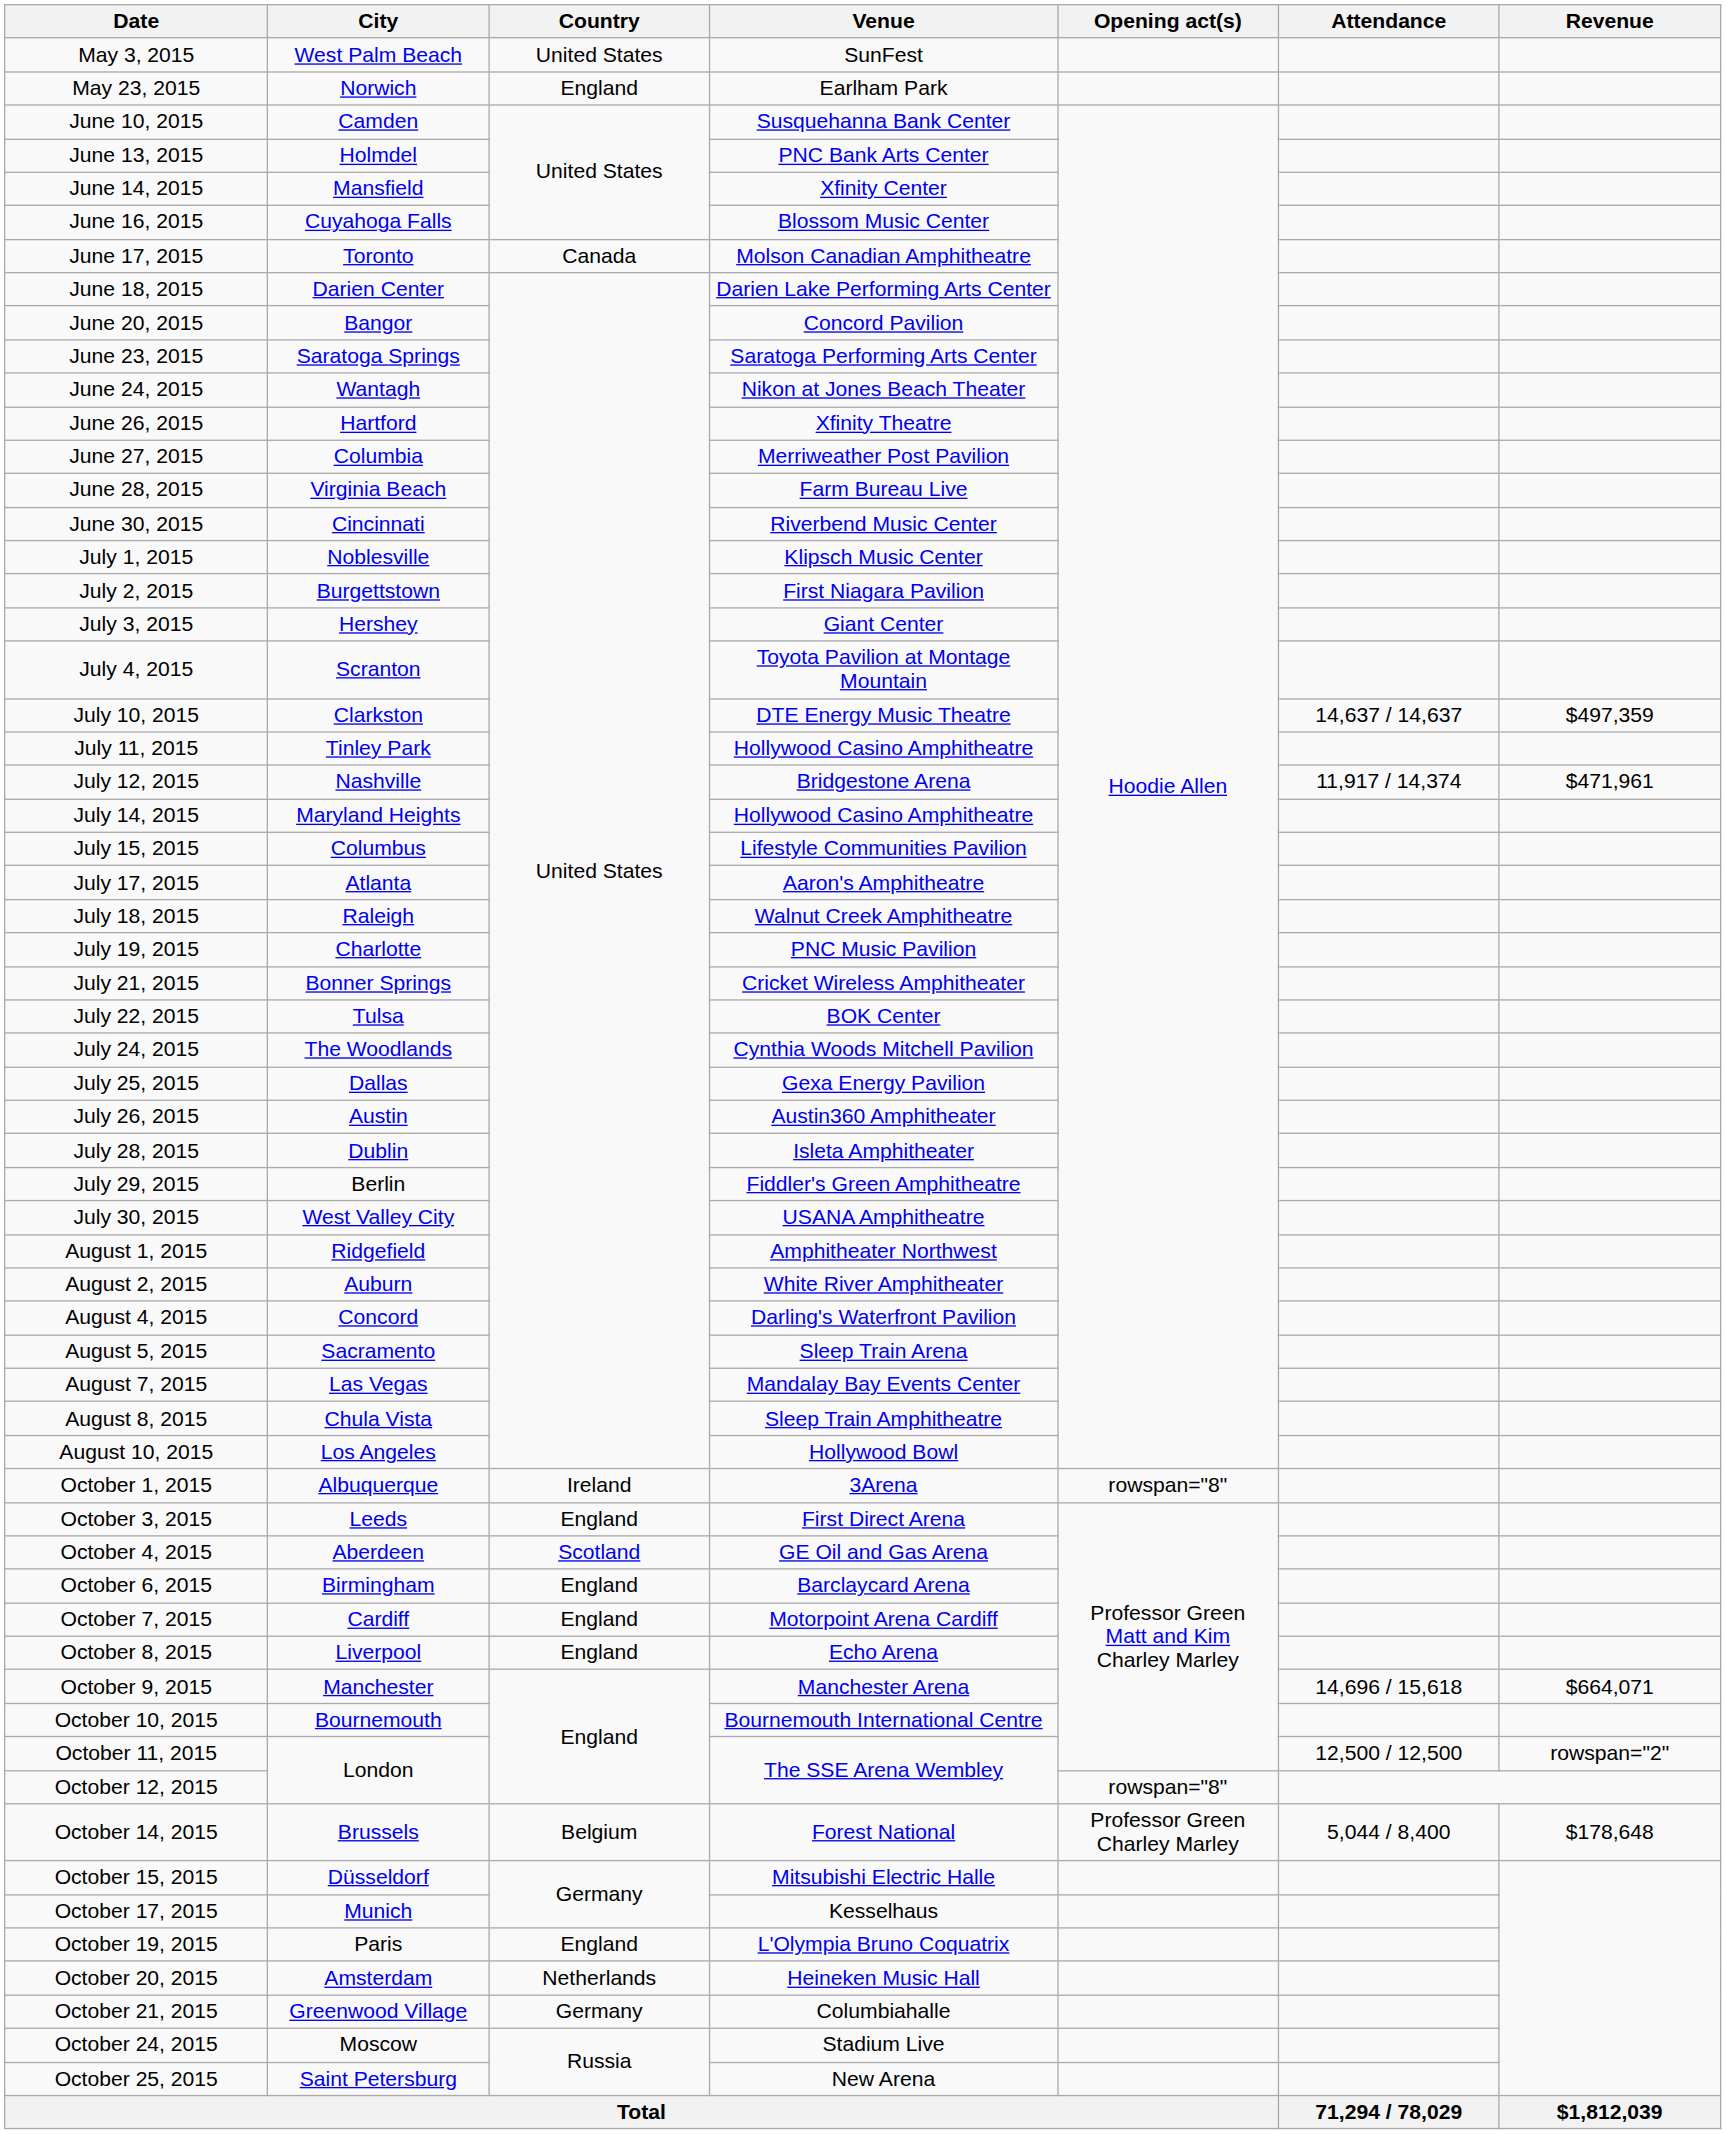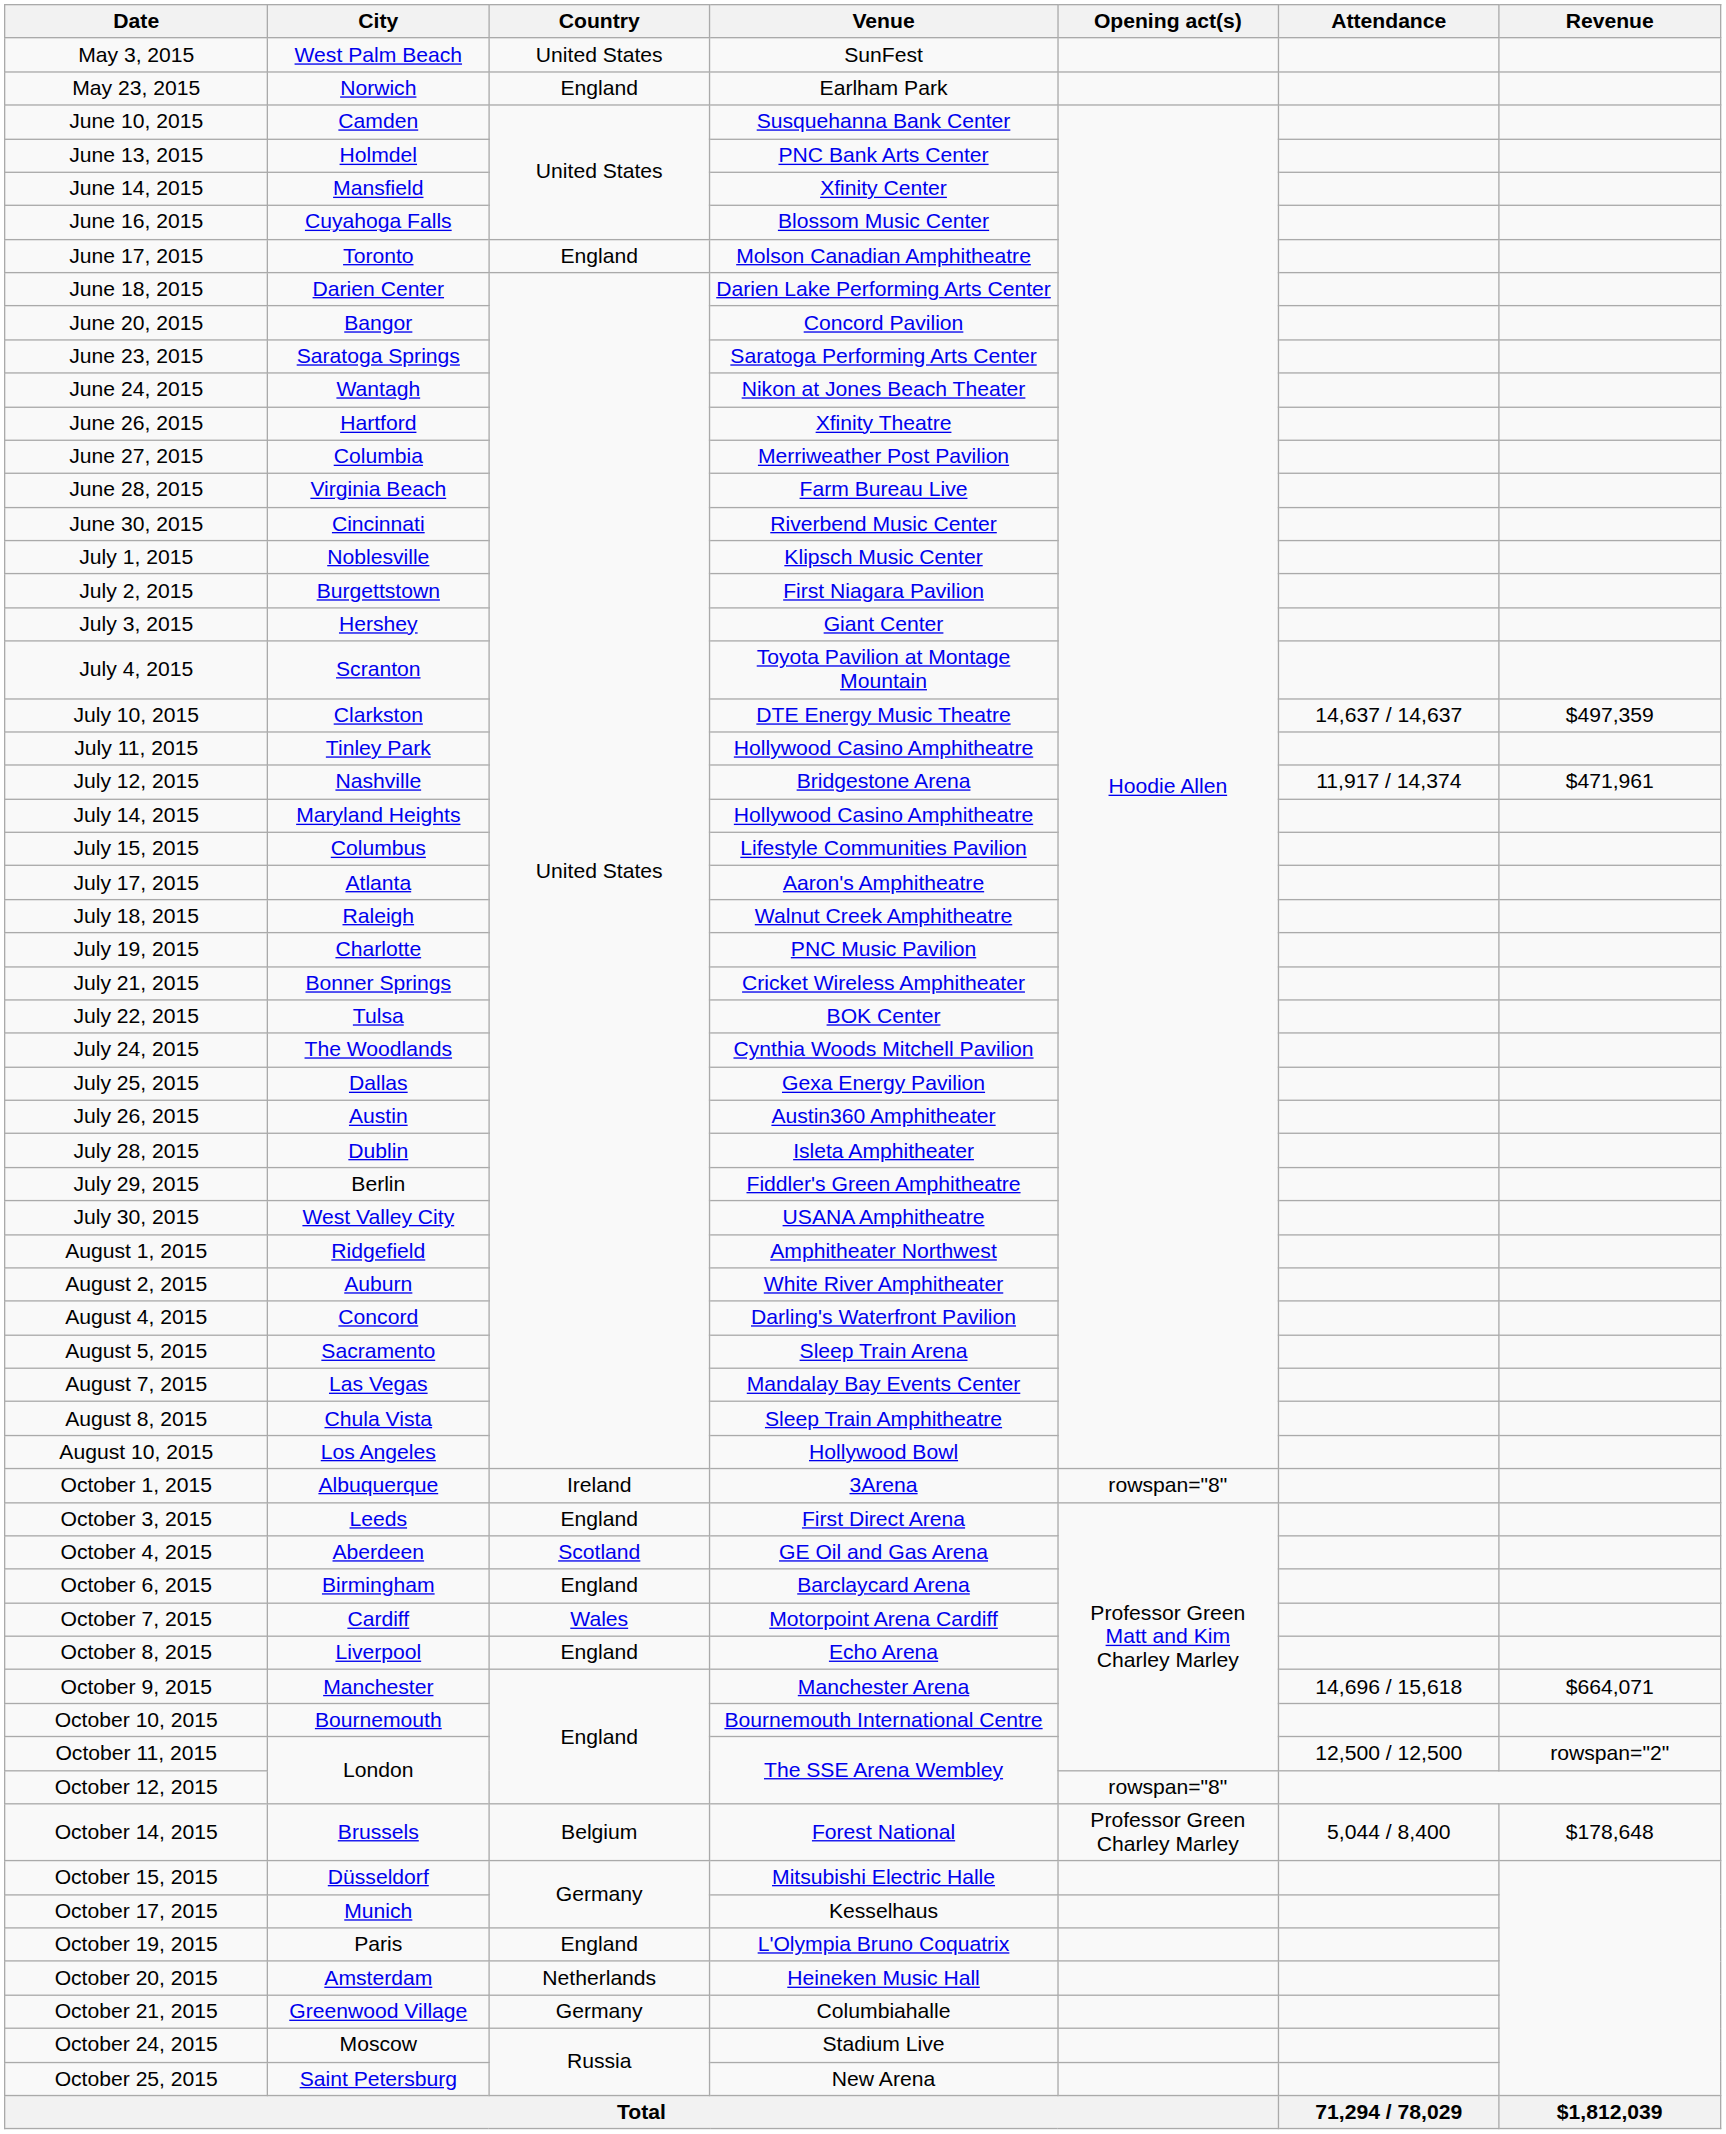(599, 255) Canada -> (599, 255) England
(599, 1619) England -> (599, 1619) Wales
